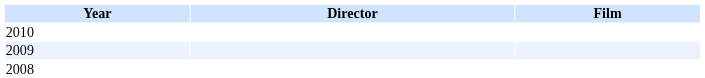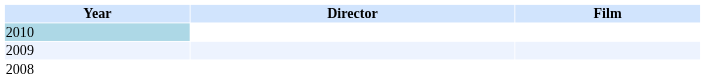(20, 32) no background -> (20, 32) lightblue background
